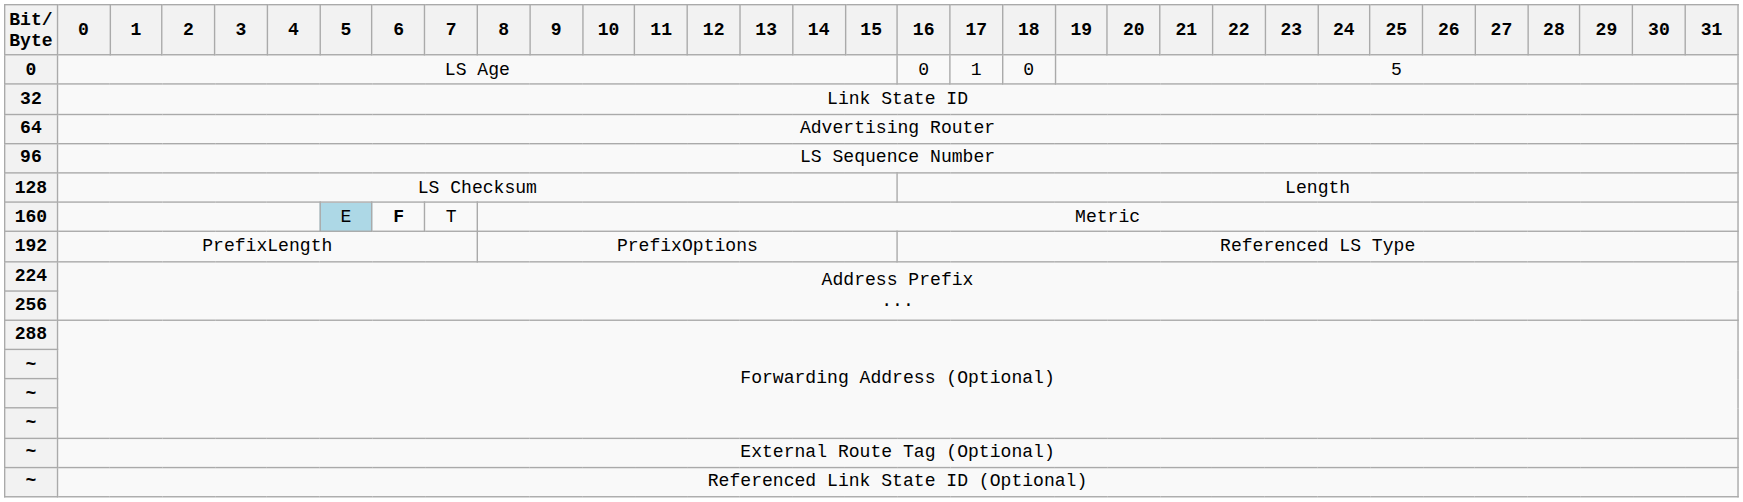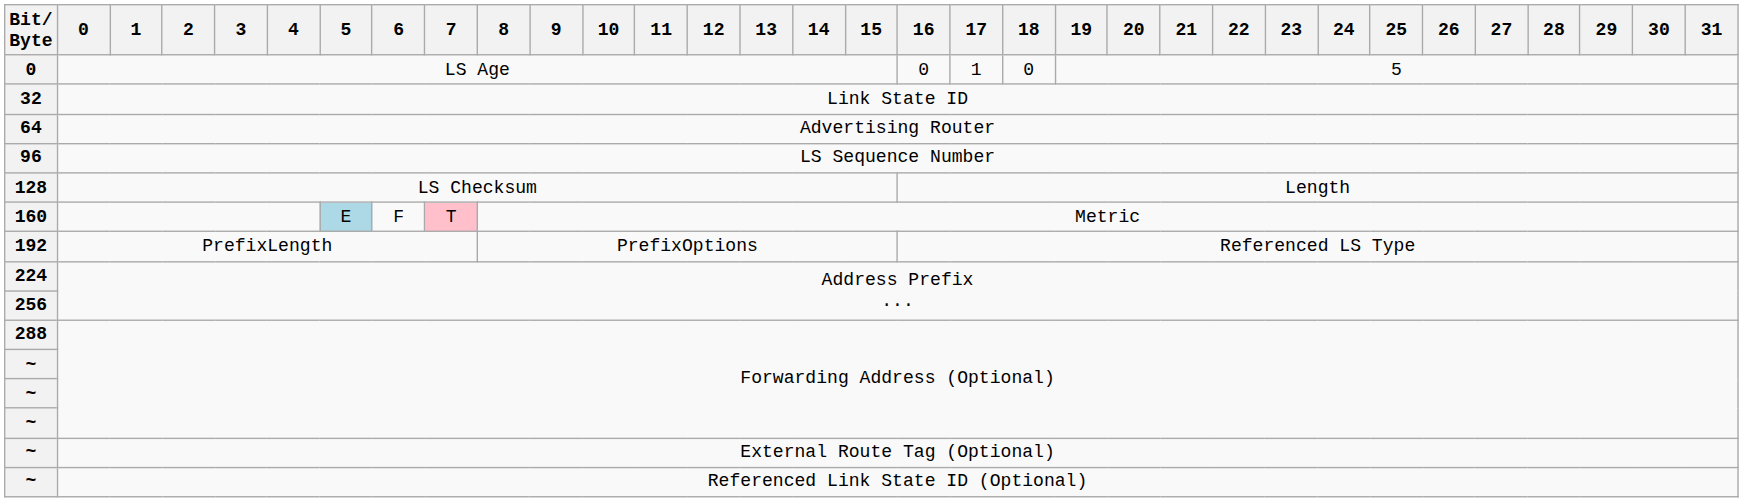(399, 217) bold -> (399, 217) normal
(451, 217) no background -> (451, 217) pink background
